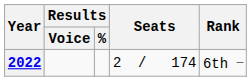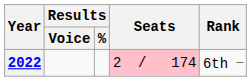(155, 63) no background -> (155, 63) pink background
